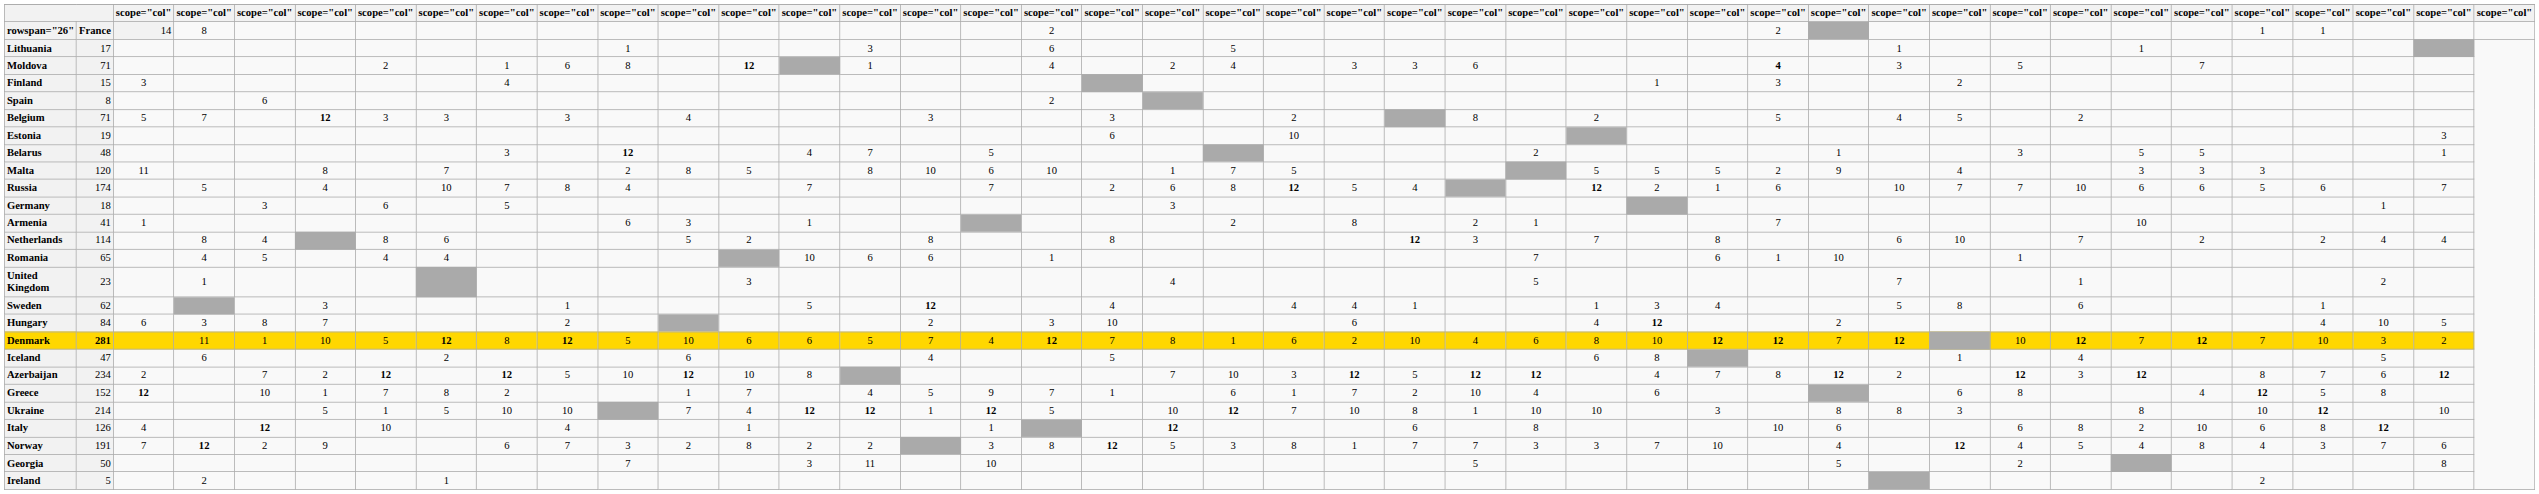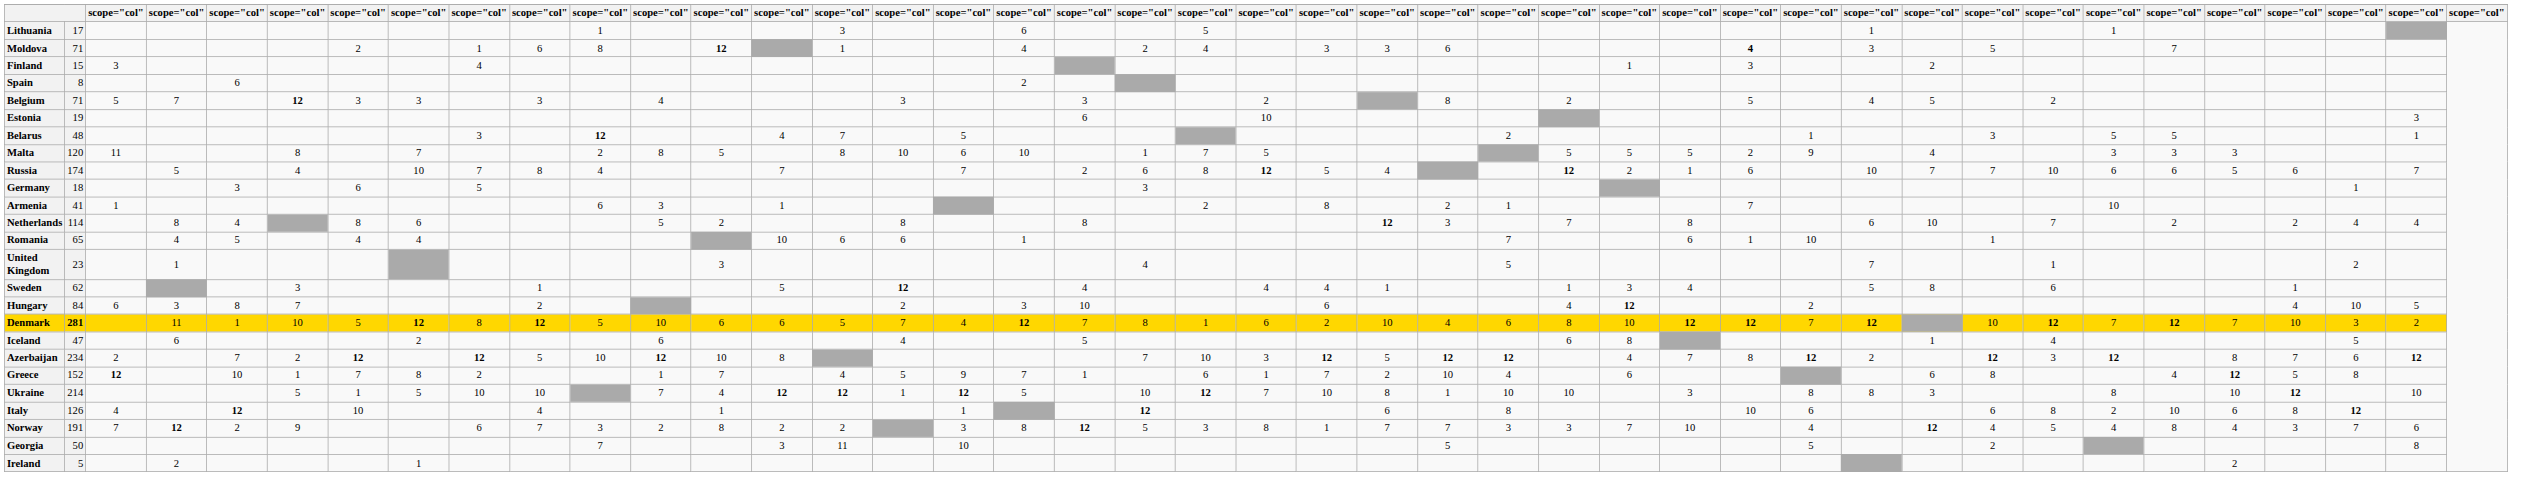- row: (40, 30)
